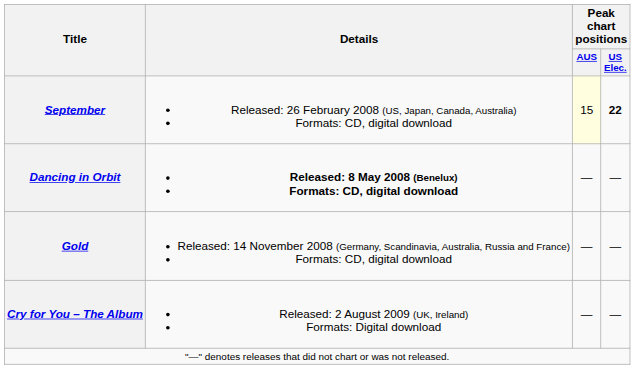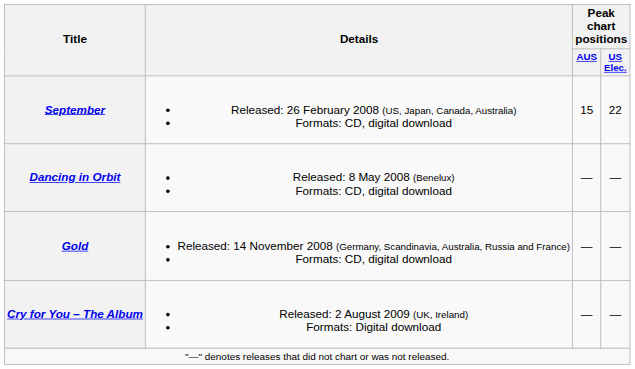(587, 109) lightyellow background -> (587, 109) no background
(615, 109) bold -> (615, 109) normal
(359, 184) bold -> (359, 184) normal
